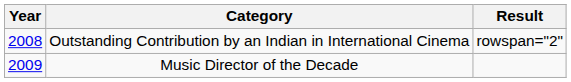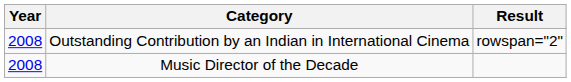(25, 65) 2009 -> (25, 65) 2008
